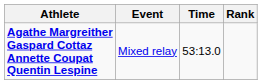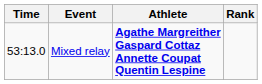columns swapped: (60, 14) <-> (202, 14)
